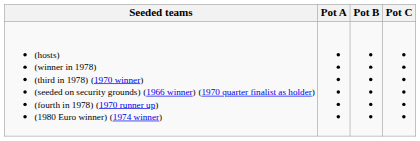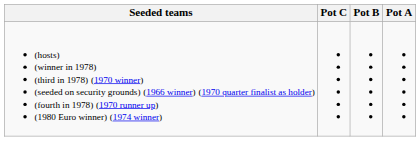columns swapped: (334, 13) <-> (399, 13)
